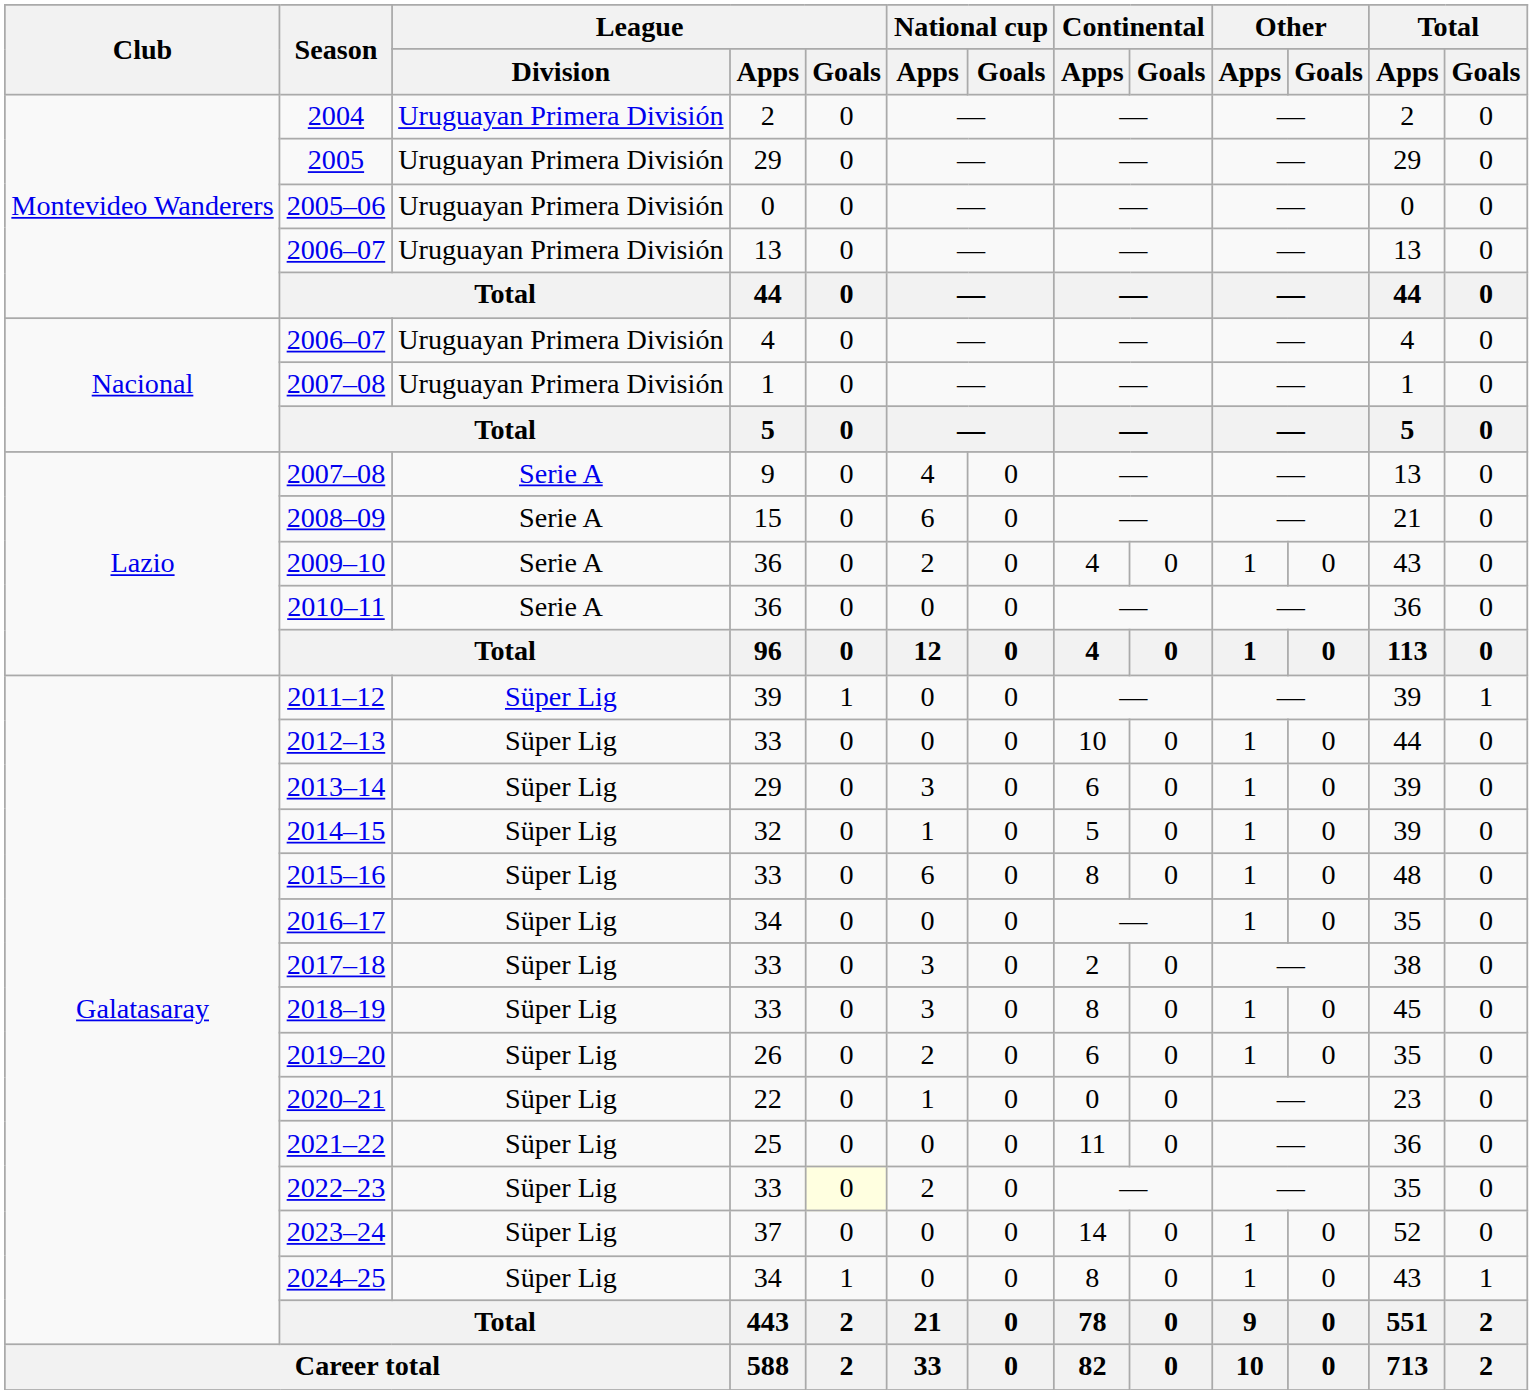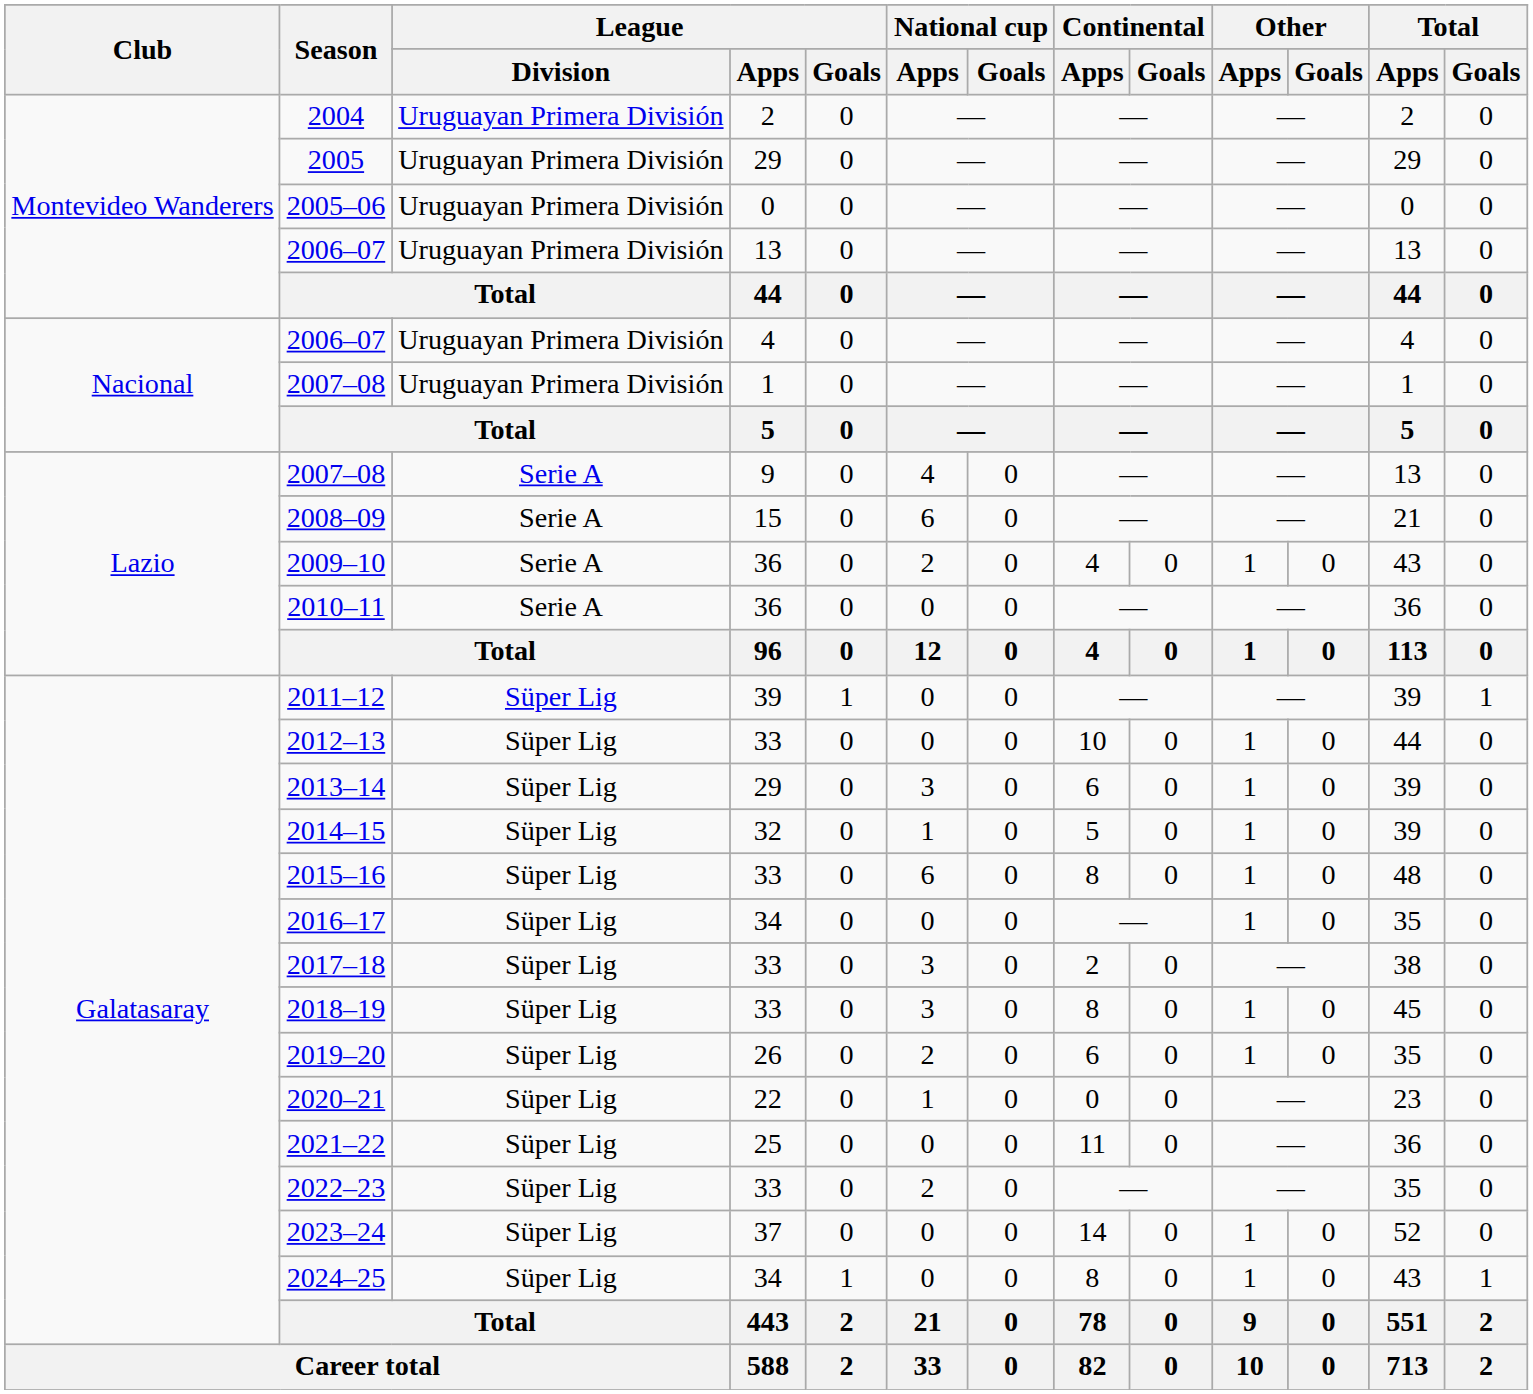(847, 1187) lightyellow background -> (847, 1187) no background
